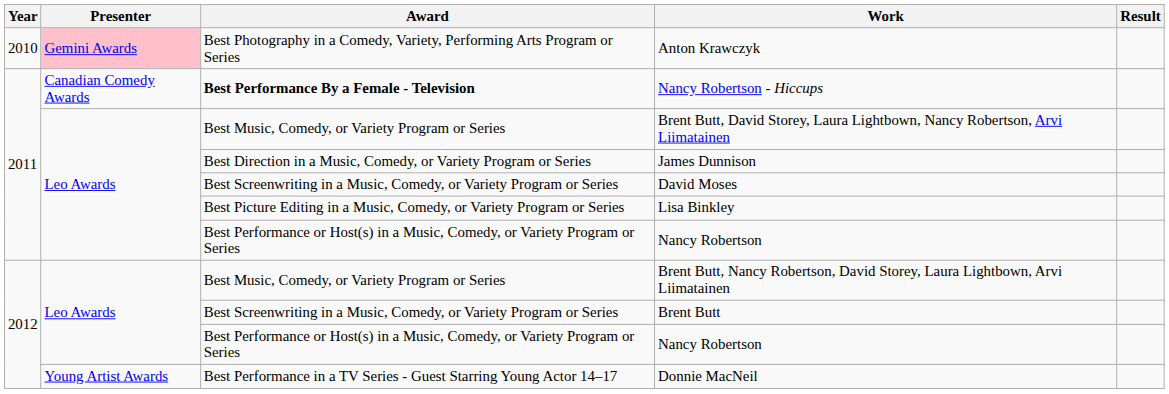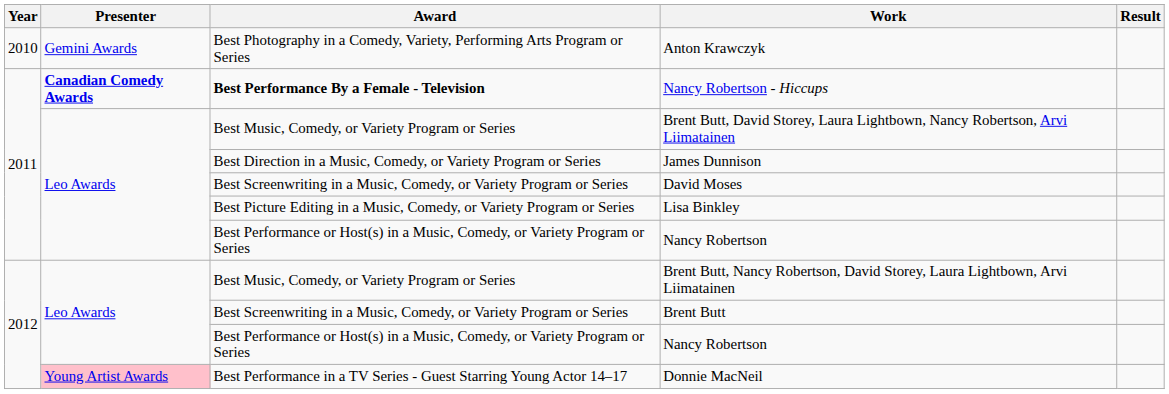(91, 48) pink background -> (91, 48) no background
(100, 88) normal -> (104, 88) bold
(106, 376) no background -> (106, 376) pink background
